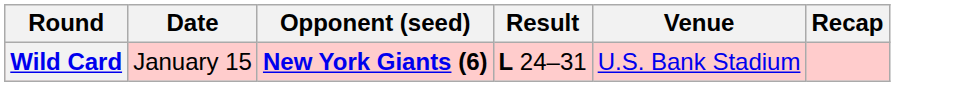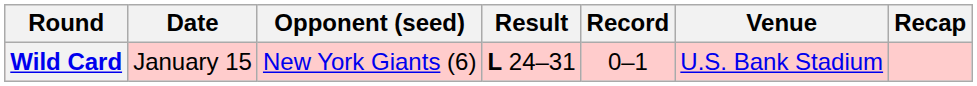+ column: (628, 23)
(375, 61) bold -> (370, 61) normal
